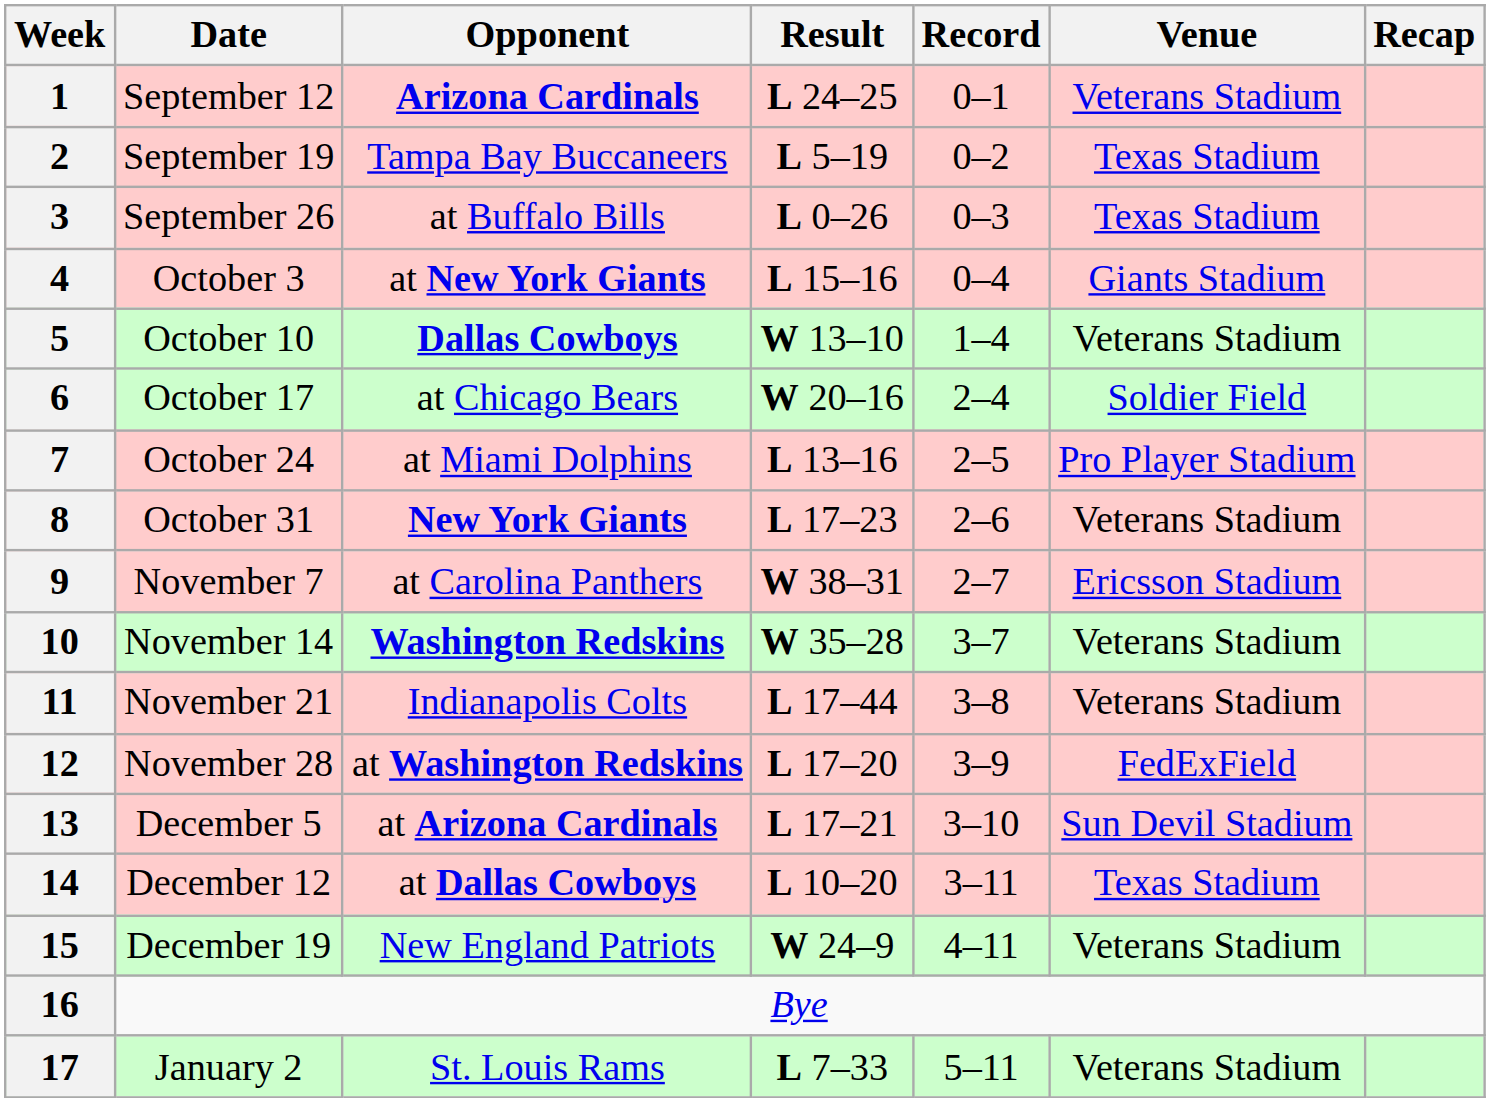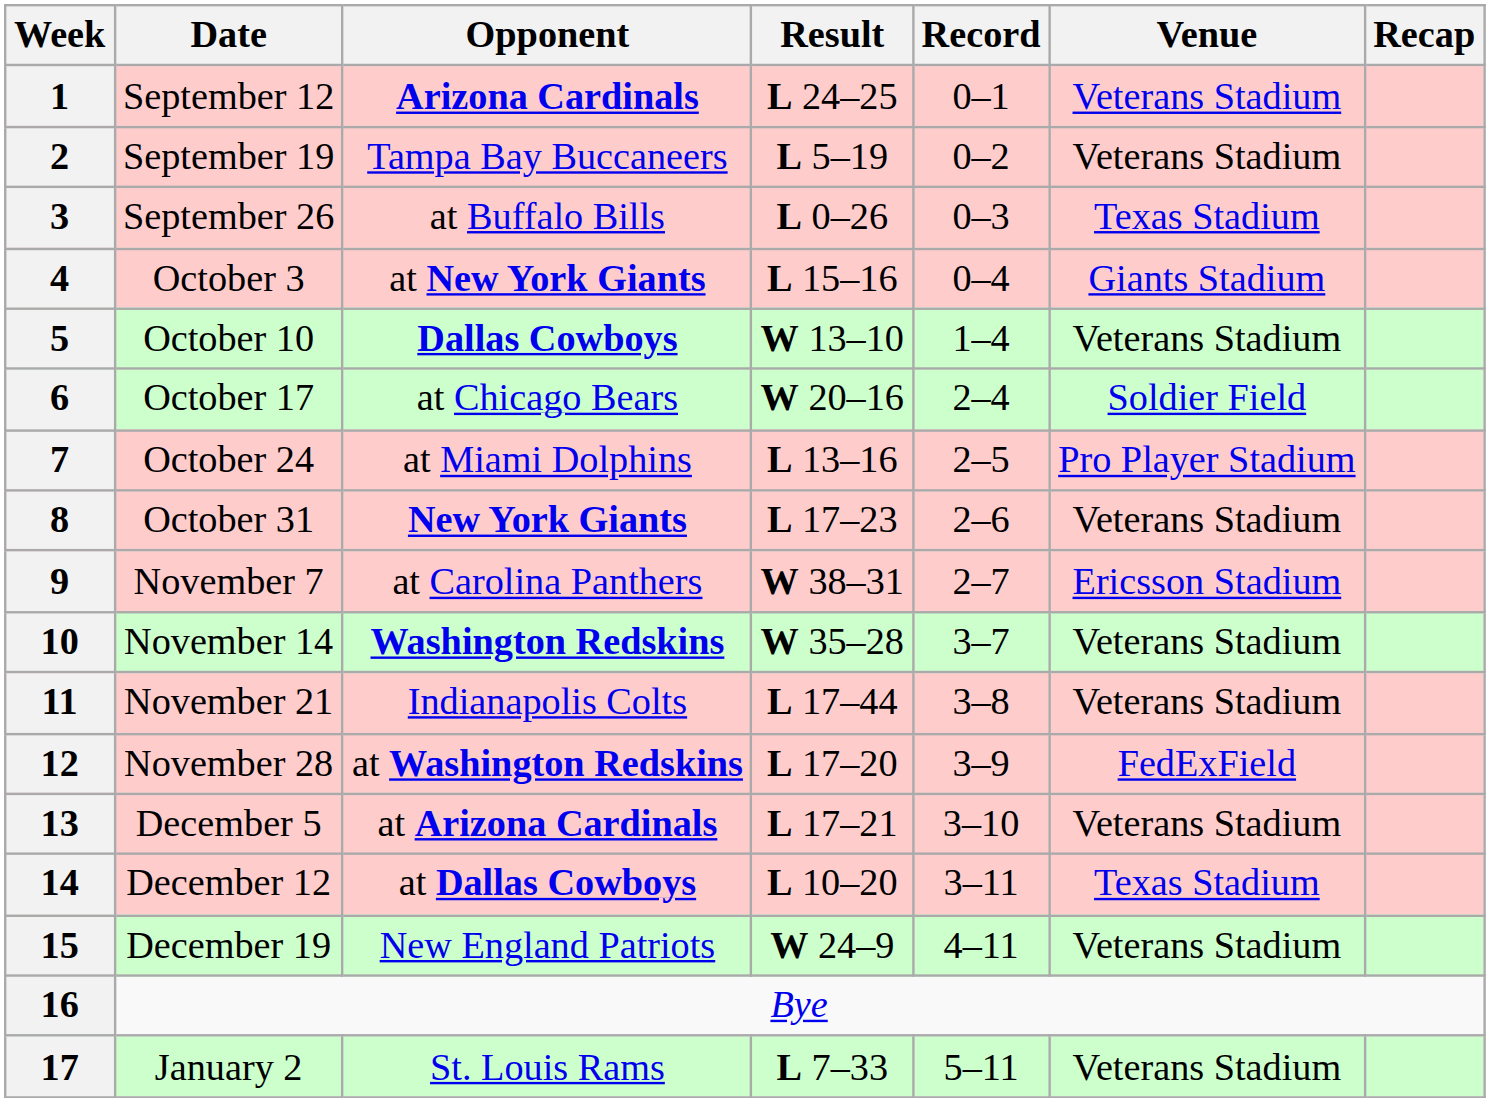(1207, 156) Texas Stadium -> (1207, 156) Veterans Stadium
(1207, 823) Sun Devil Stadium -> (1207, 823) Veterans Stadium
